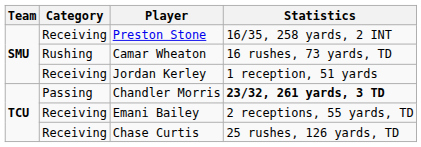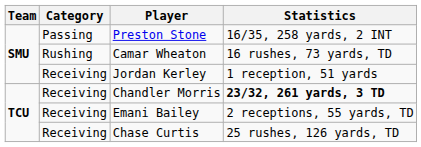(75, 35) Receiving -> (67, 35) Passing
(67, 93) Passing -> (75, 93) Receiving
